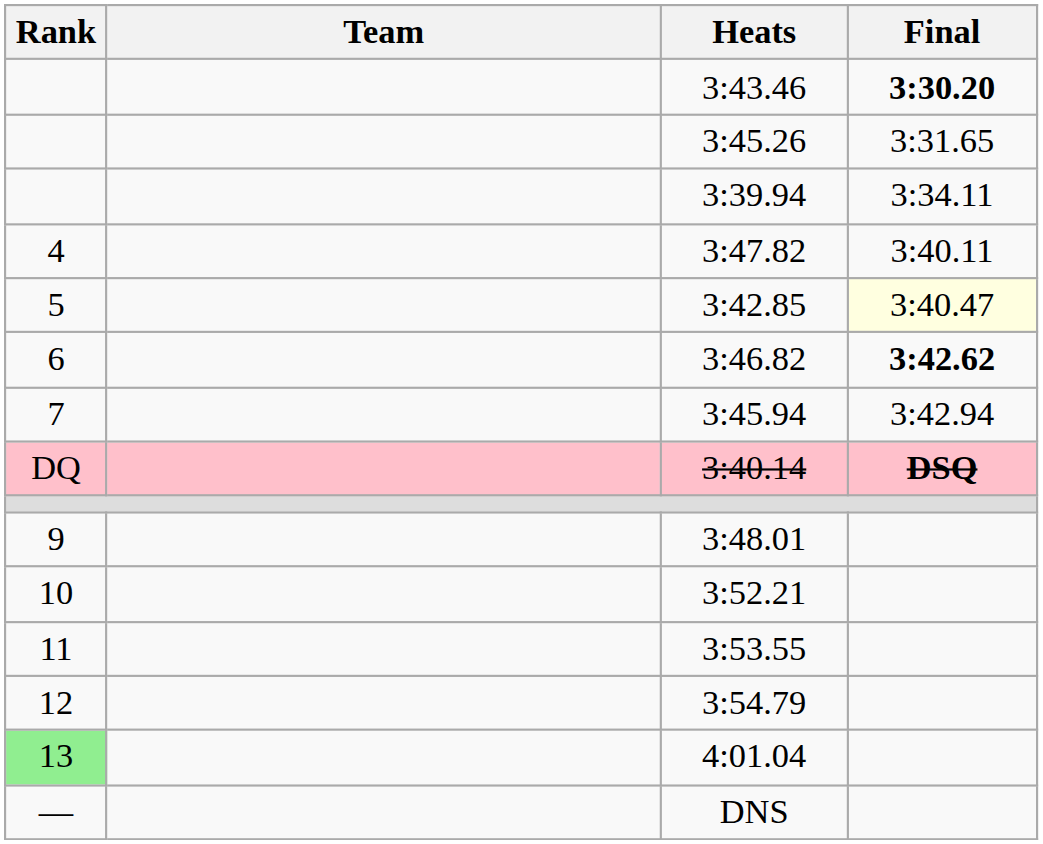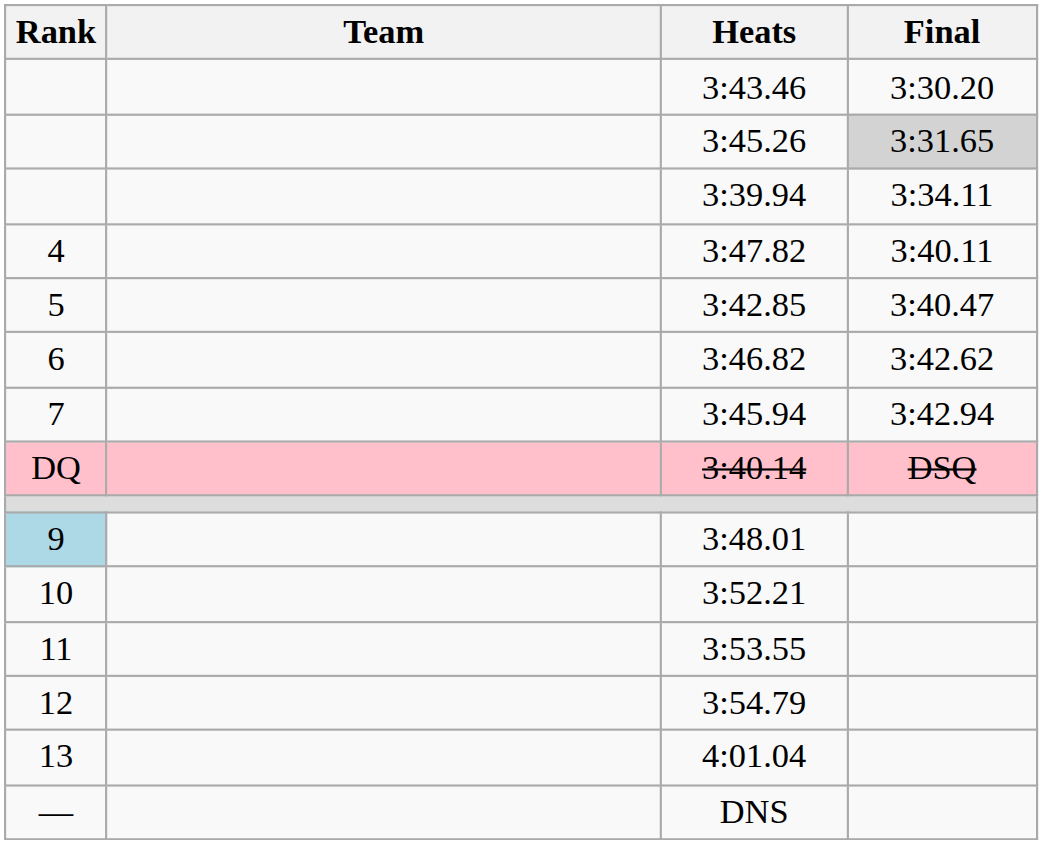(942, 86) bold -> (942, 86) normal
(942, 140) no background -> (942, 140) lightgrey background
(942, 304) lightyellow background -> (942, 304) no background
(942, 359) bold -> (942, 359) normal
(942, 468) bold -> (942, 468) normal
(56, 538) no background -> (56, 538) lightblue background
(56, 756) lightgreen background -> (56, 756) no background
